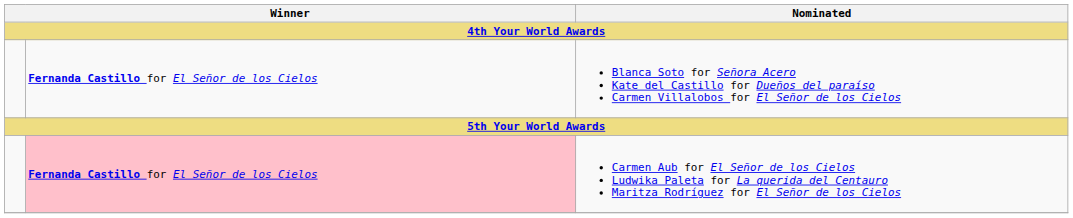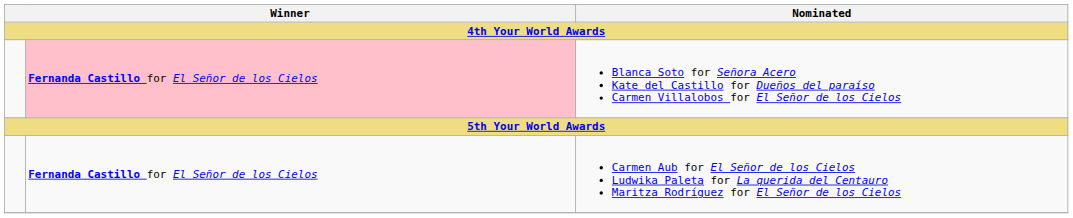(173, 79) no background -> (173, 79) pink background
(173, 174) pink background -> (173, 174) no background
